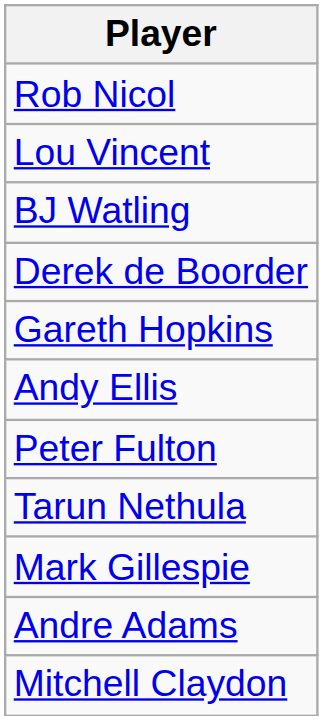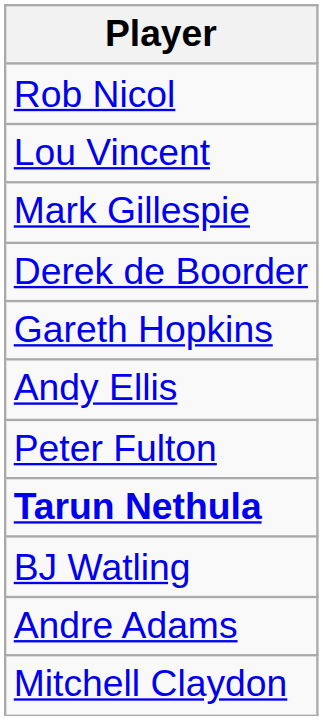(102, 211) BJ Watling -> (132, 211) Mark Gillespie
(130, 507) normal -> (138, 507) bold
(132, 566) Mark Gillespie -> (102, 566) BJ Watling
